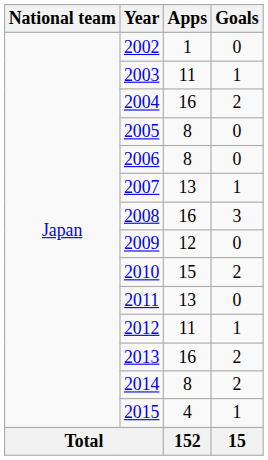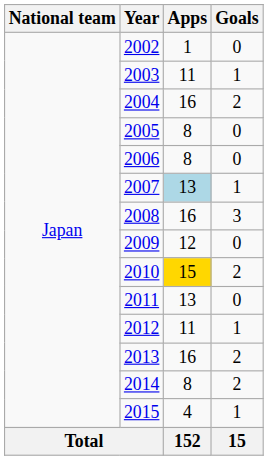(187, 187) no background -> (187, 187) lightblue background
(187, 272) no background -> (187, 272) gold background
